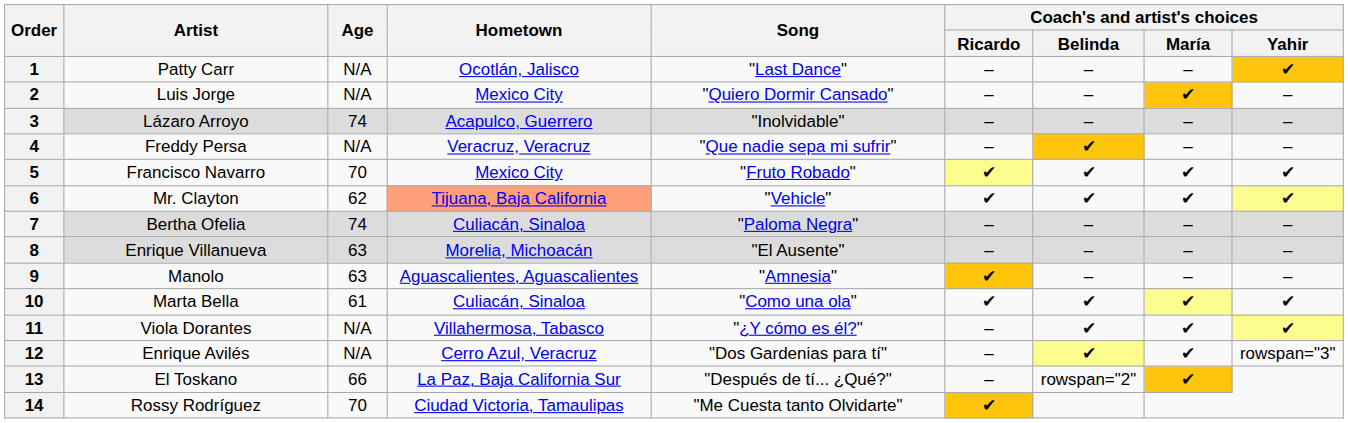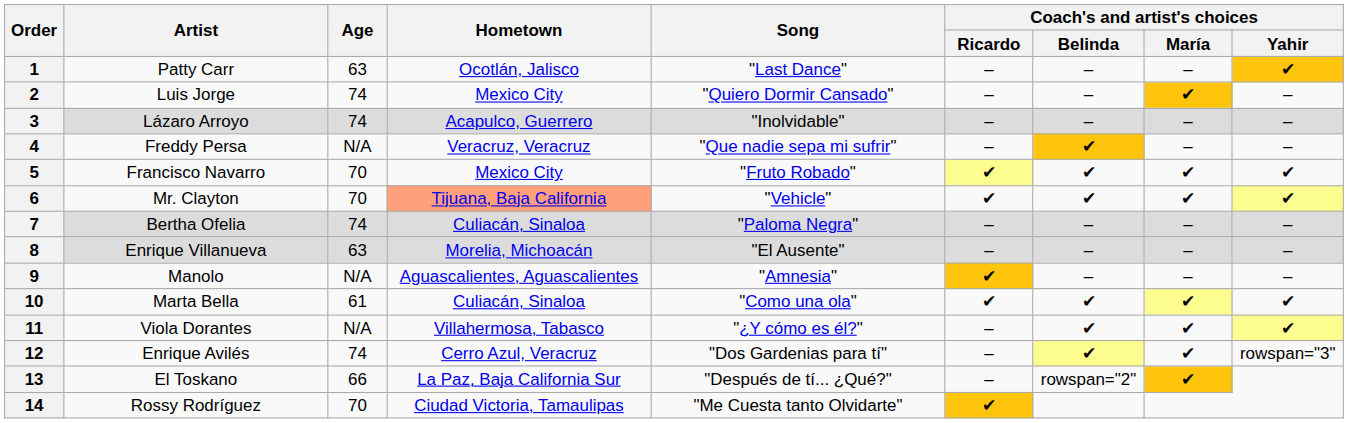(357, 69) N/A -> (357, 69) 63
(357, 95) N/A -> (357, 95) 74
(357, 198) 62 -> (357, 198) 70
(357, 276) 63 -> (357, 276) N/A
(357, 353) N/A -> (357, 353) 74
